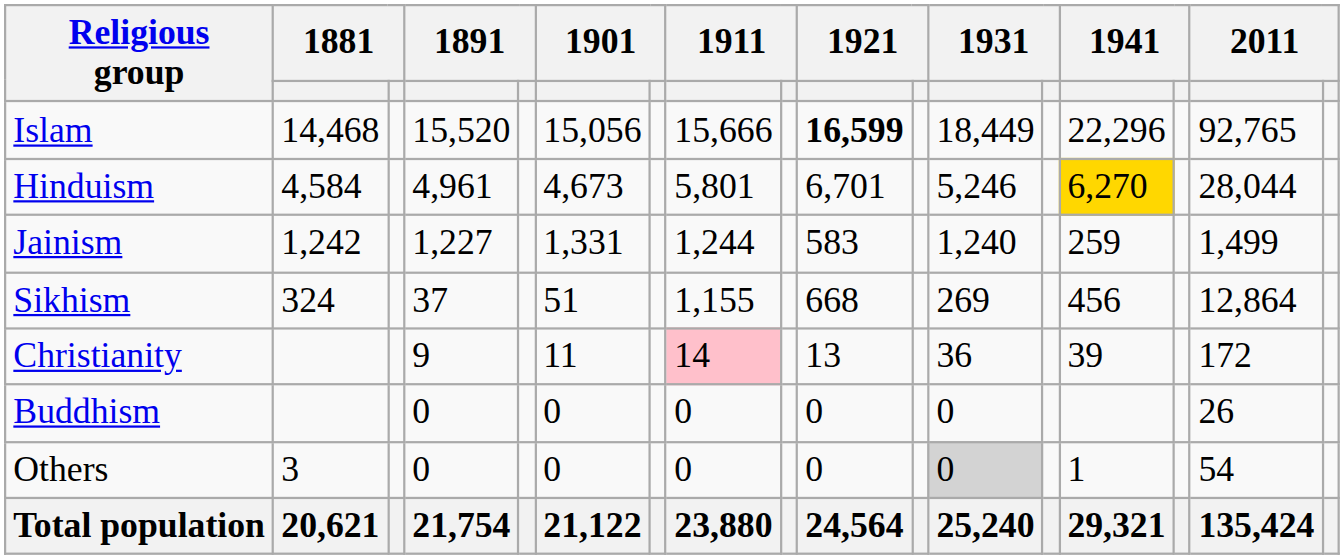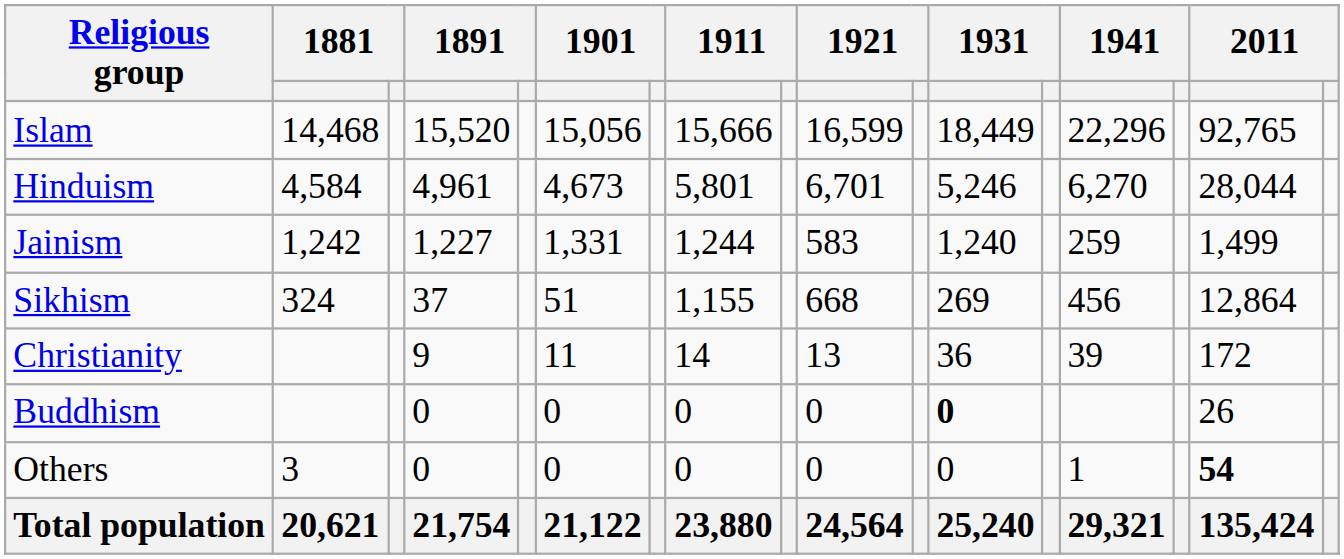(854, 129) bold -> (854, 129) normal
(1108, 186) gold background -> (1108, 186) no background
(692, 355) pink background -> (692, 355) no background
(945, 412) normal -> (945, 412) bold
(945, 469) lightgrey background -> (945, 469) no background
(1216, 469) normal -> (1216, 469) bold
